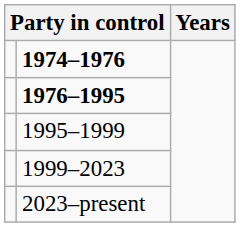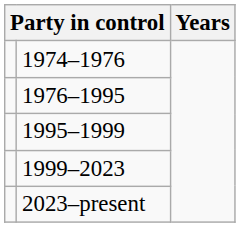(74, 58) bold -> (74, 58) normal
(74, 95) bold -> (74, 95) normal
